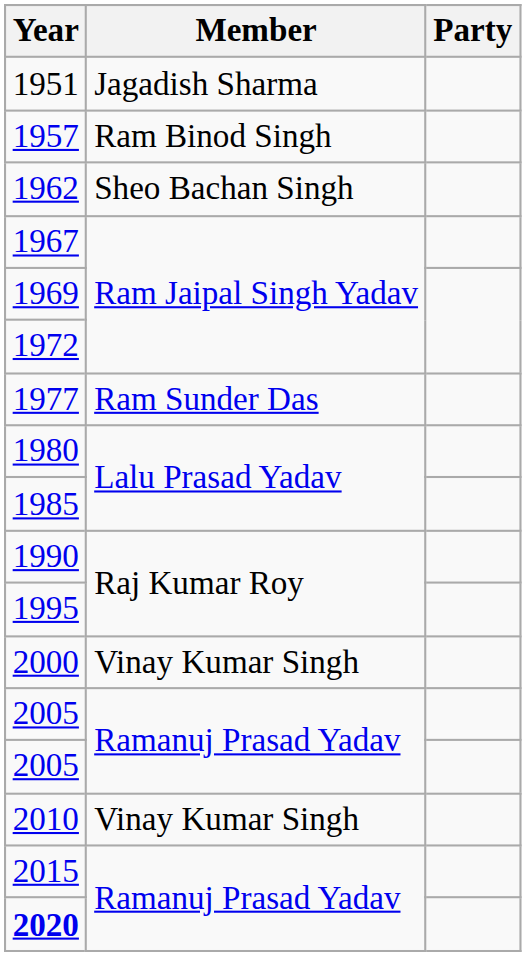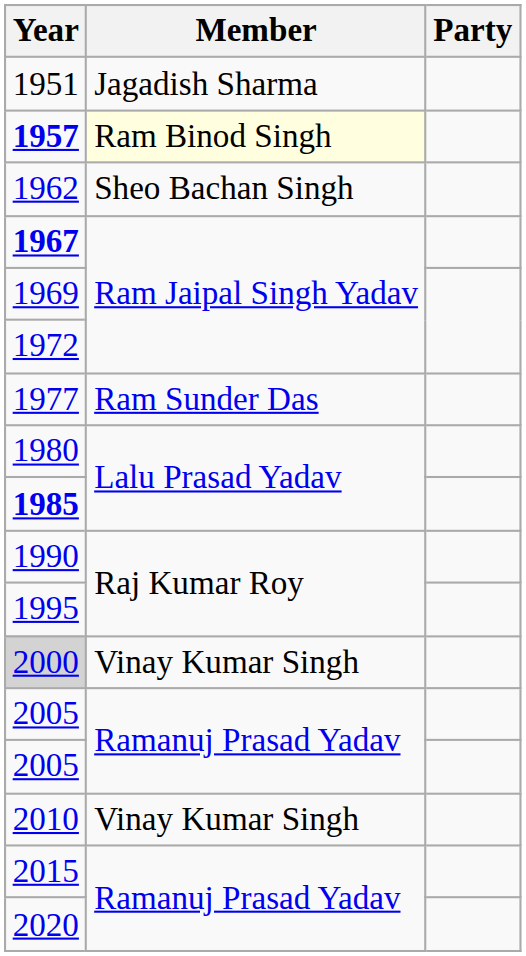(46, 135) normal -> (46, 135) bold
(213, 135) no background -> (213, 135) lightyellow background
(46, 240) normal -> (46, 240) bold
(46, 503) normal -> (46, 503) bold
(46, 661) no background -> (46, 661) lightgrey background
(46, 923) bold -> (46, 923) normal
